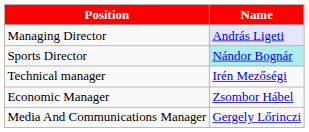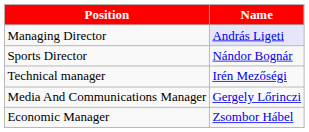(253, 55) paleturquoise background -> (253, 55) no background
rows swapped: (58, 96) <-> (107, 117)
